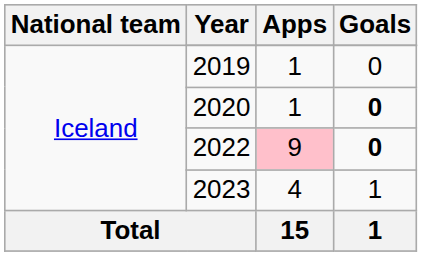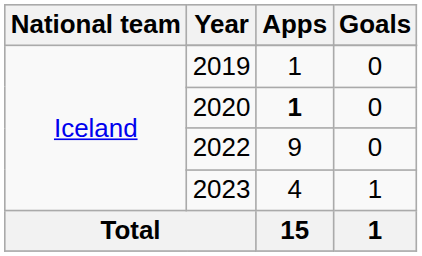(295, 107) normal -> (295, 107) bold
(375, 107) bold -> (375, 107) normal
(295, 148) pink background -> (295, 148) no background
(375, 148) bold -> (375, 148) normal
